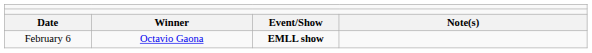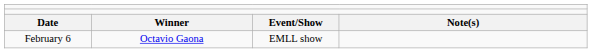(296, 39) bold -> (296, 39) normal
